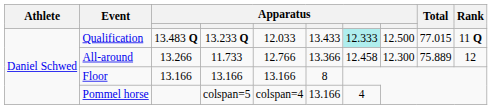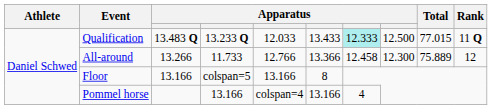(227, 76) 13.166 -> (227, 76) colspan=5
(227, 95) colspan=5 -> (227, 95) 13.166
